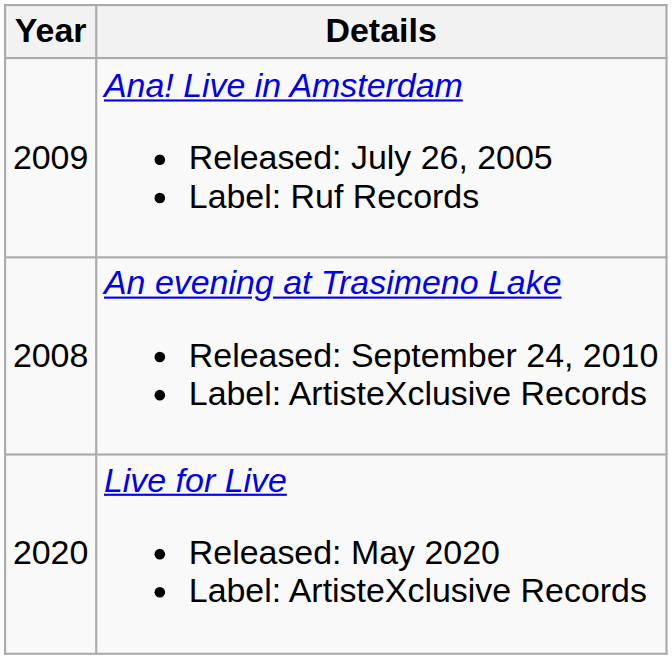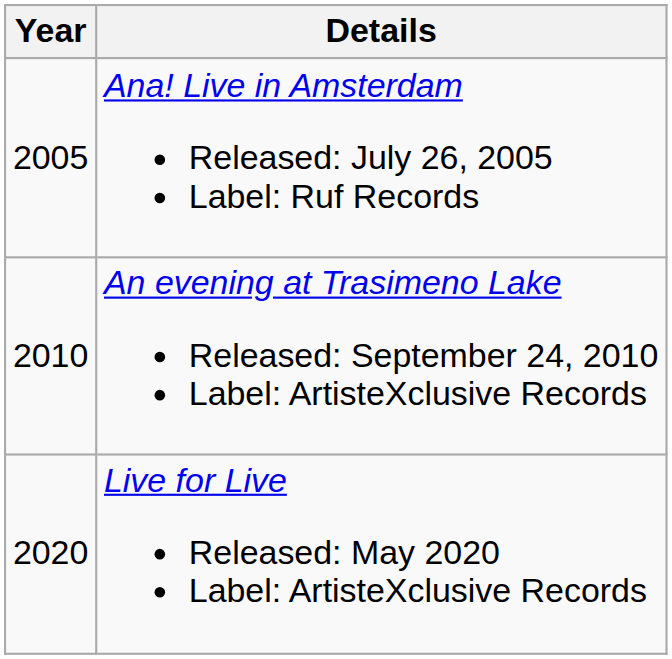(51, 157) 2009 -> (51, 157) 2005
(51, 355) 2008 -> (51, 355) 2010
